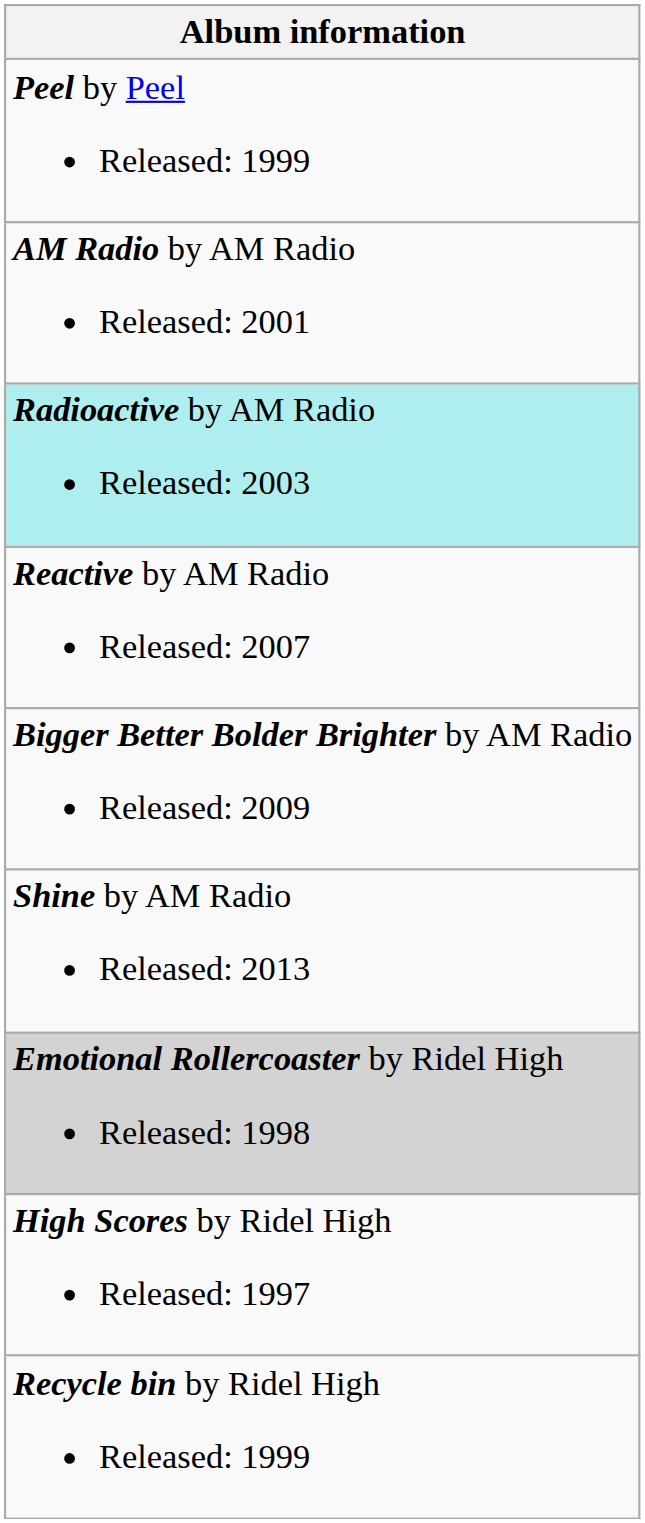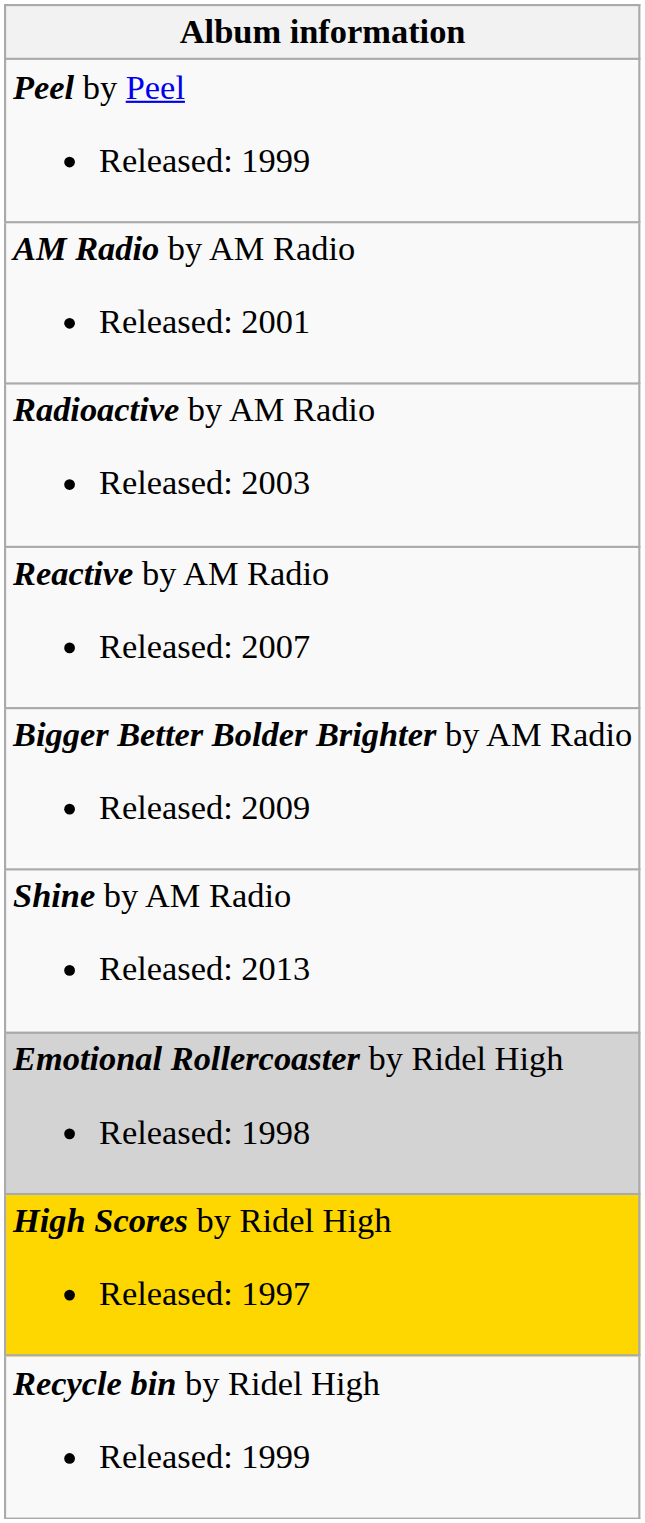(323, 448) paleturquoise background -> (323, 448) no background
(323, 1258) no background -> (323, 1258) gold background
